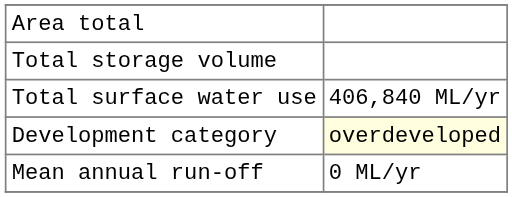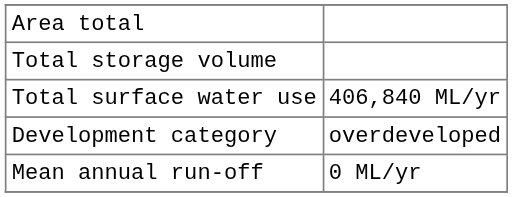(415, 136) lightyellow background -> (415, 136) no background
